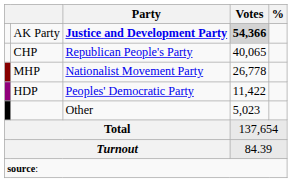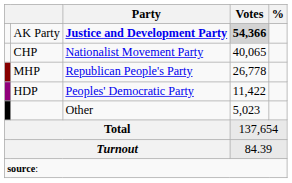(129, 52) Republican People's Party -> (134, 52) Nationalist Movement Party
(134, 71) Nationalist Movement Party -> (129, 71) Republican People's Party
